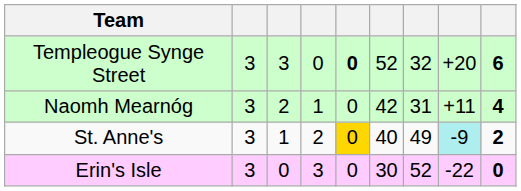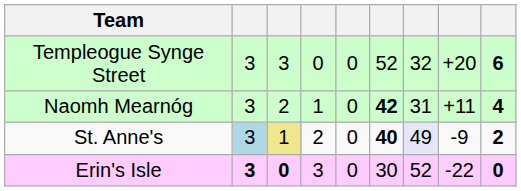(352, 63) bold -> (352, 63) normal
(387, 106) normal -> (387, 106) bold
(250, 138) no background -> (250, 138) lightblue background
(284, 138) no background -> (284, 138) khaki background
(352, 138) gold background -> (352, 138) no background
(387, 138) normal -> (387, 138) bold
(421, 138) no background -> (421, 138) lavender background
(459, 138) paleturquoise background -> (459, 138) no background
(250, 169) normal -> (250, 169) bold
(284, 169) normal -> (284, 169) bold
